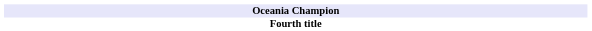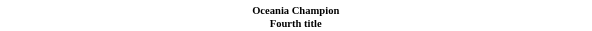(296, 11) lavender background -> (296, 11) no background
